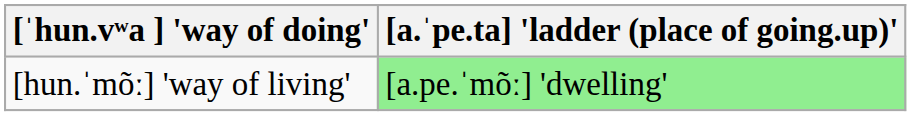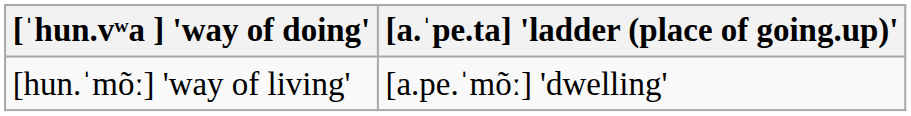(526, 82) lightgreen background -> (526, 82) no background
